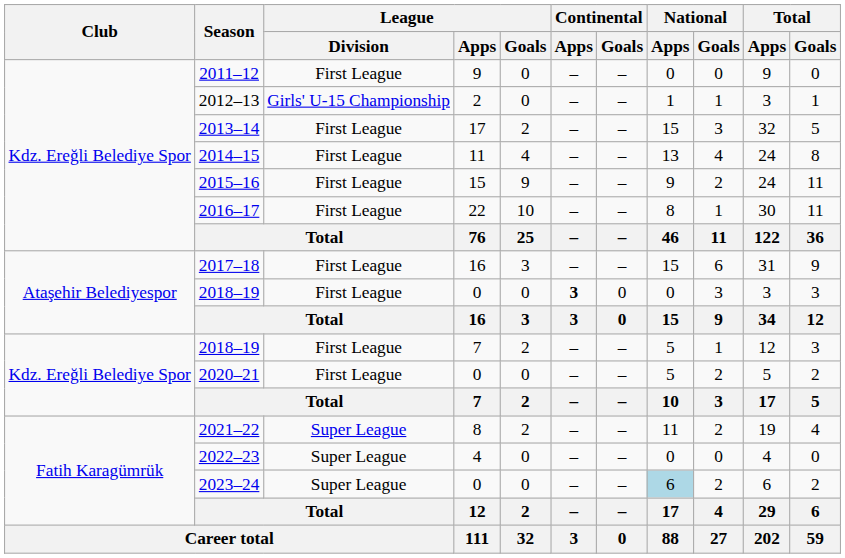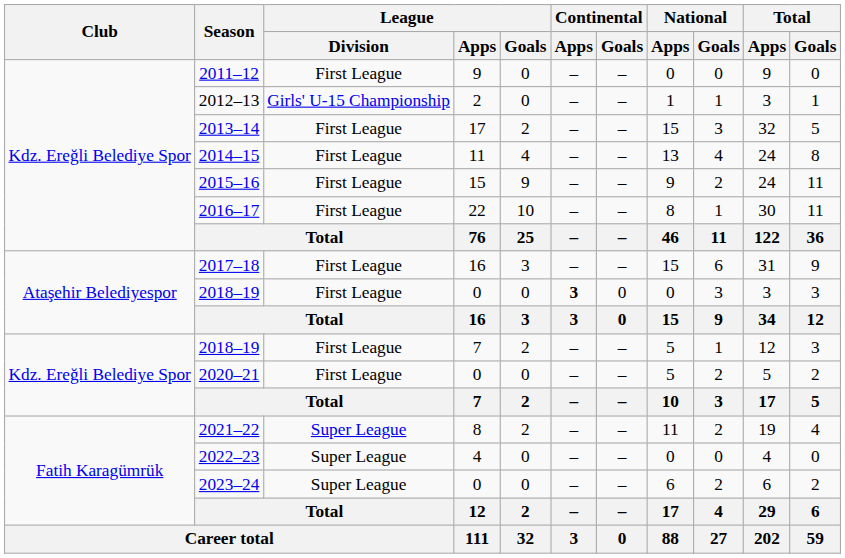(670, 484) lightblue background -> (670, 484) no background
